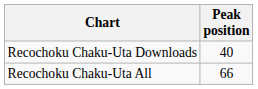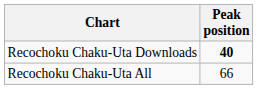(226, 52) normal -> (226, 52) bold
